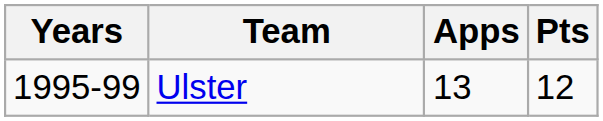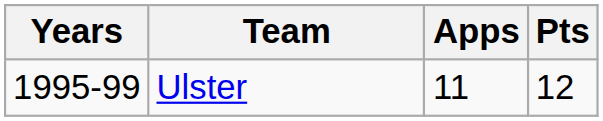(452, 87) 13 -> (451, 87) 11
